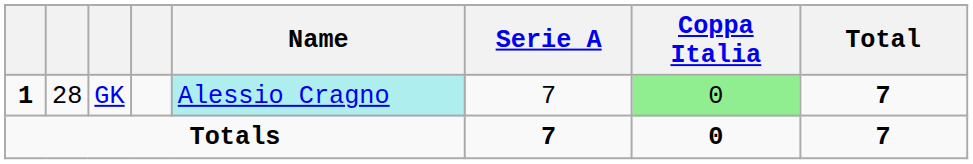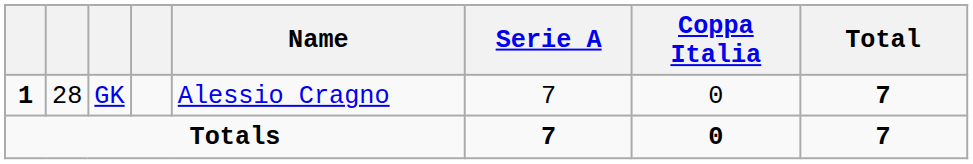(284, 96) paleturquoise background -> (284, 96) no background
(716, 96) lightgreen background -> (716, 96) no background
